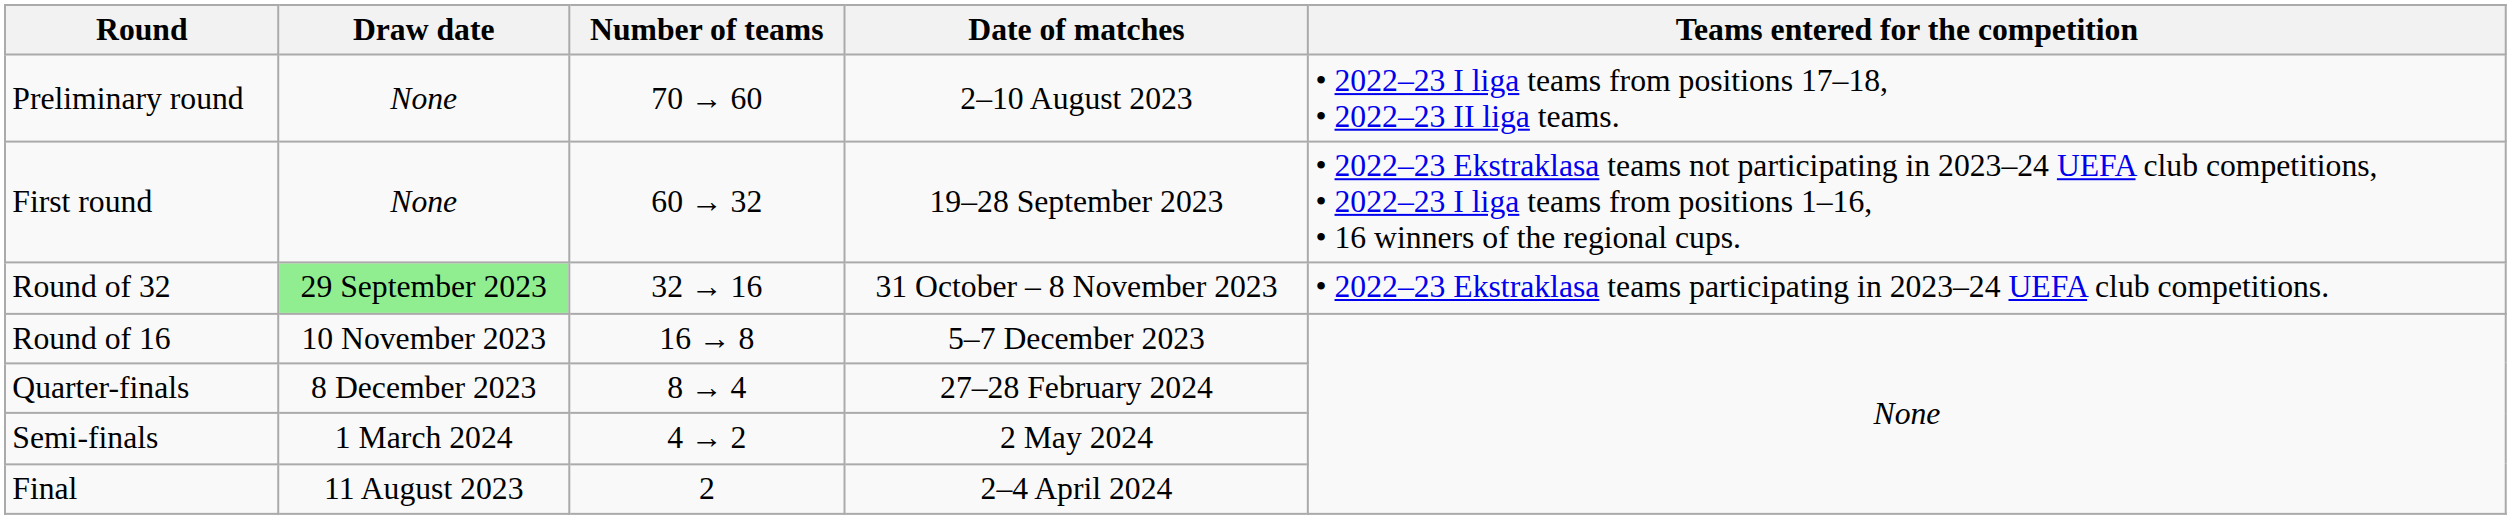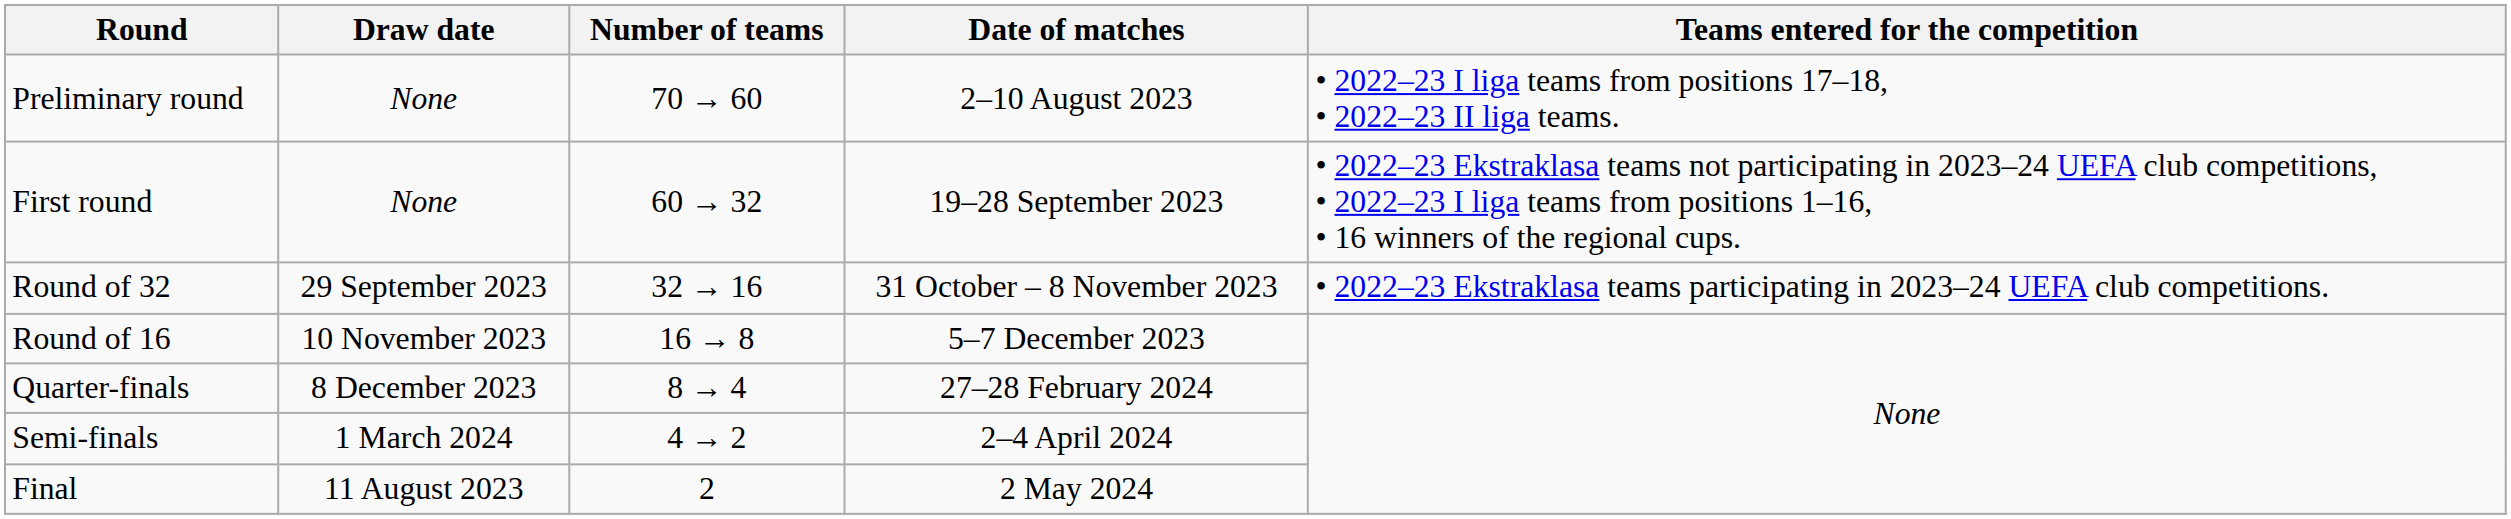(424, 287) lightgreen background -> (424, 287) no background
(1076, 437) 2 May 2024 -> (1076, 437) 2–4 April 2024
(1076, 488) 2–4 April 2024 -> (1076, 488) 2 May 2024
